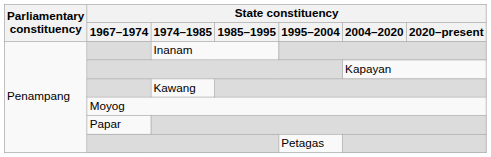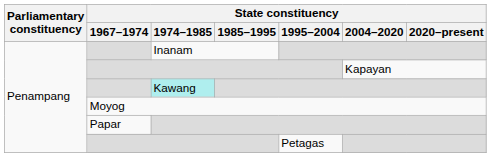(175, 87) no background -> (175, 87) paleturquoise background
